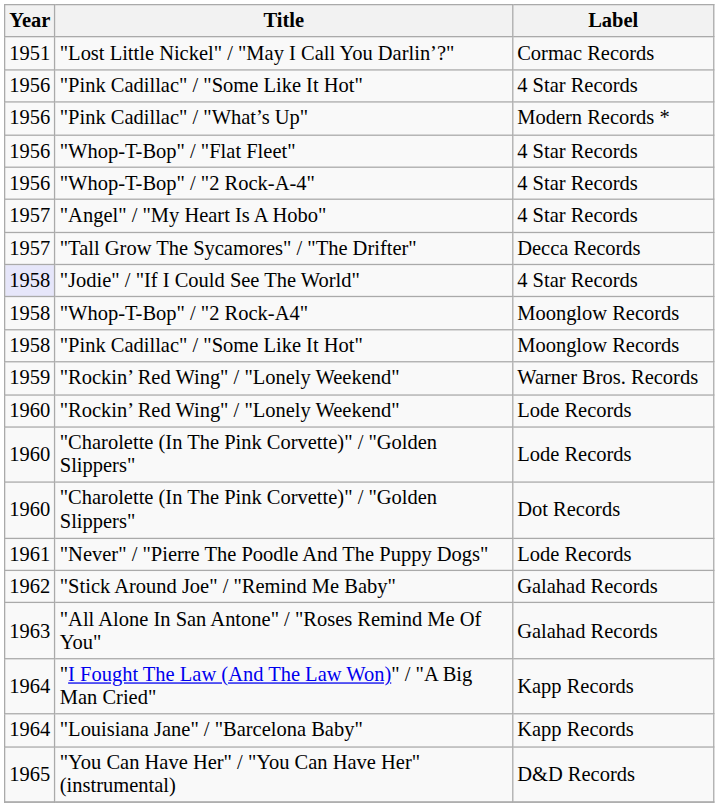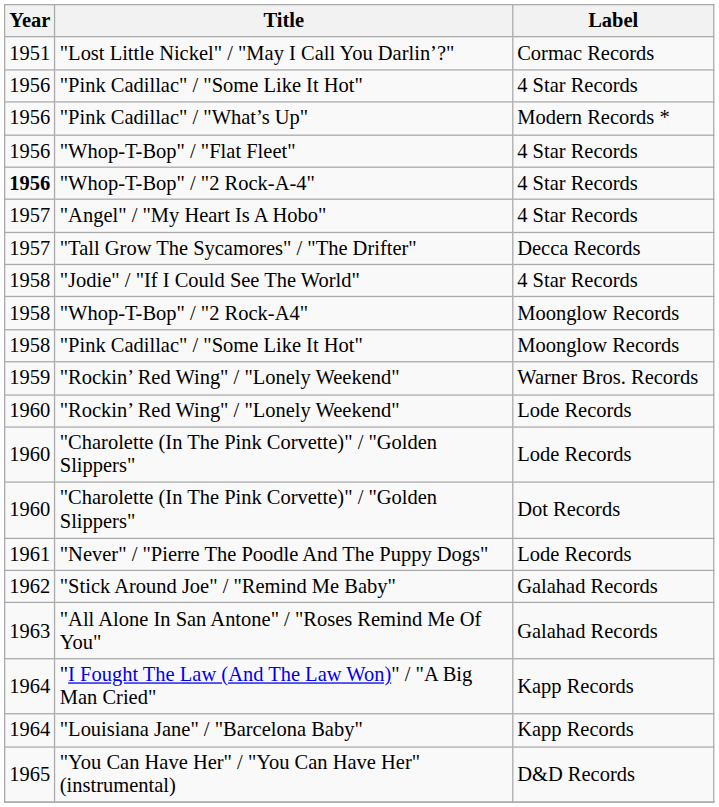(30, 183) normal -> (30, 183) bold
(30, 280) lavender background -> (30, 280) no background
